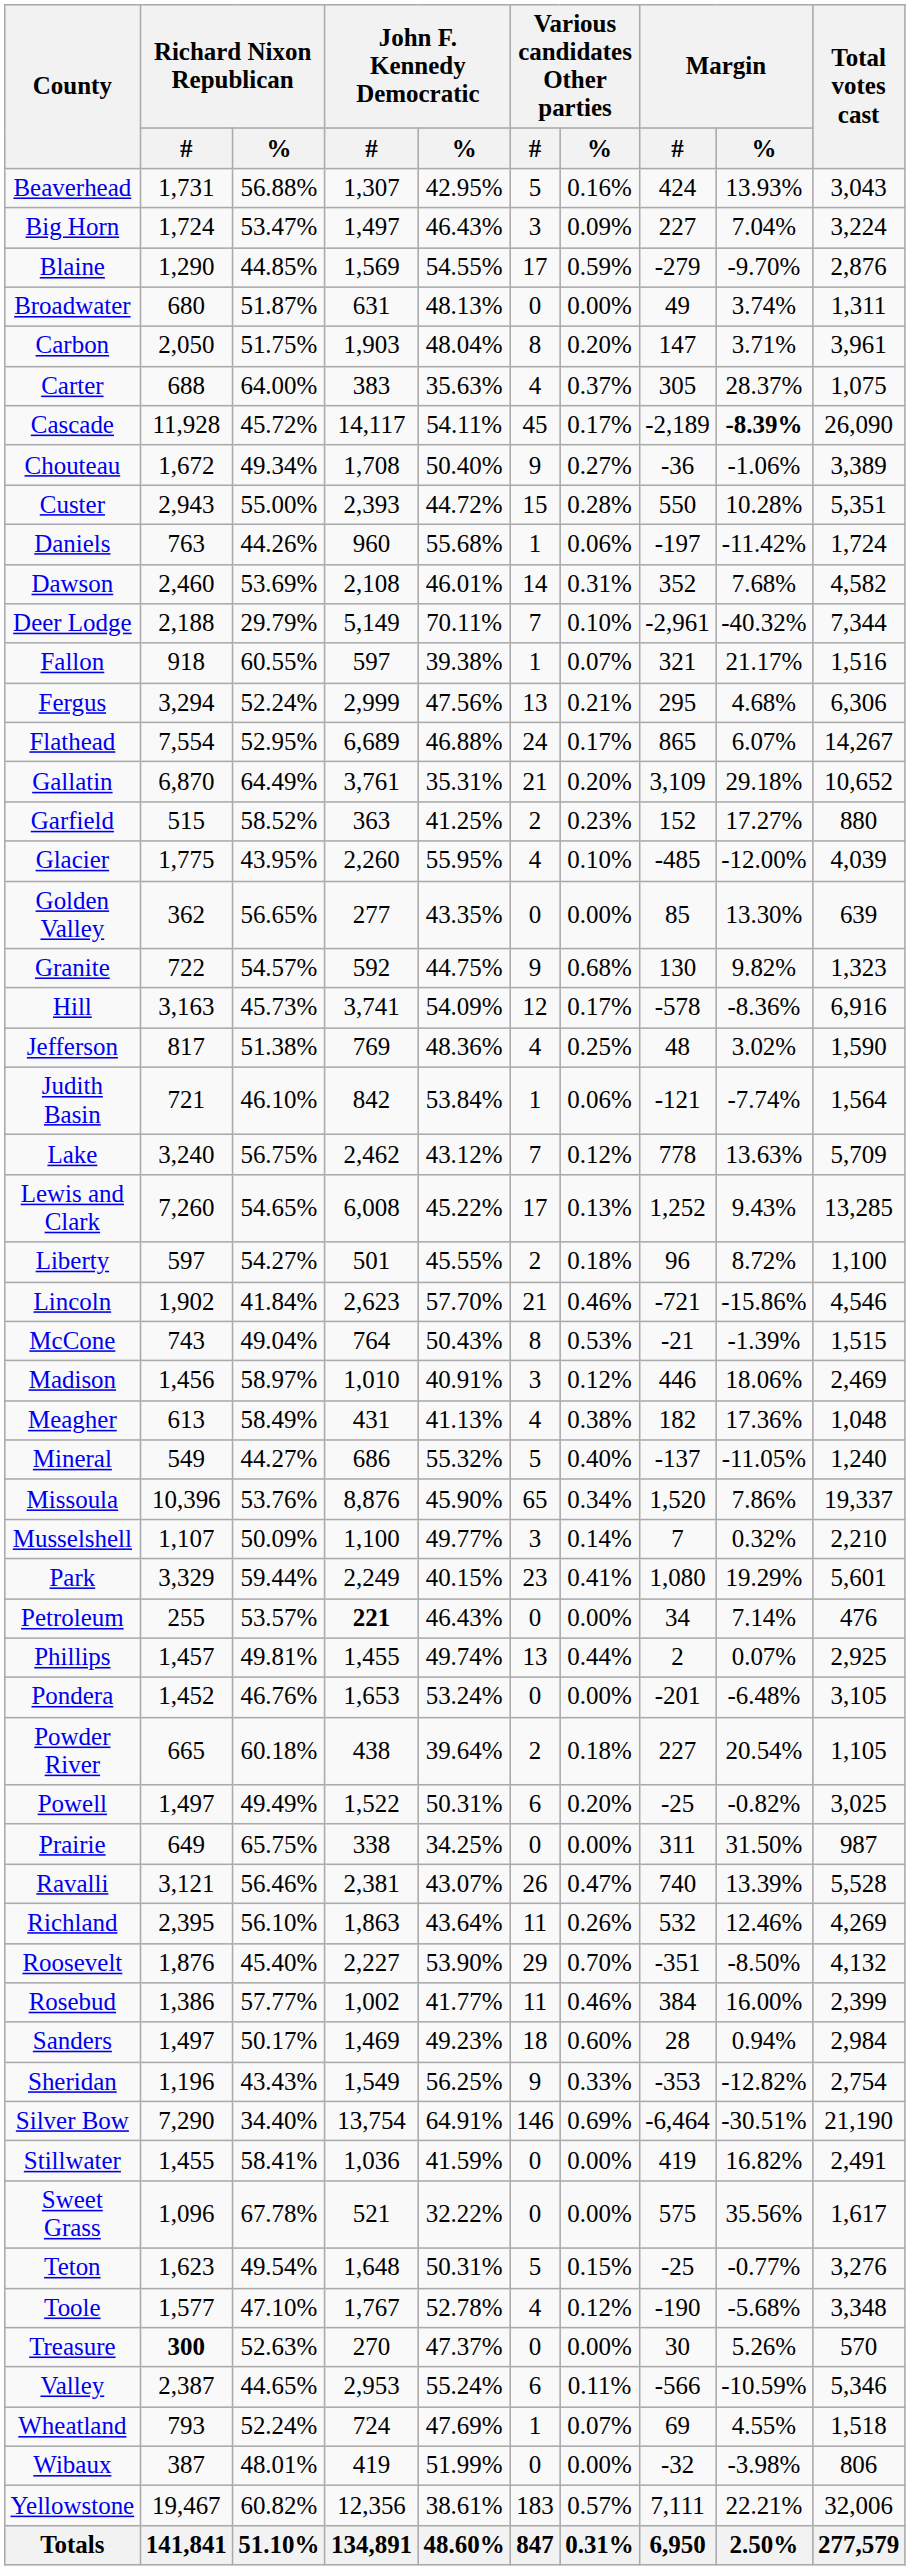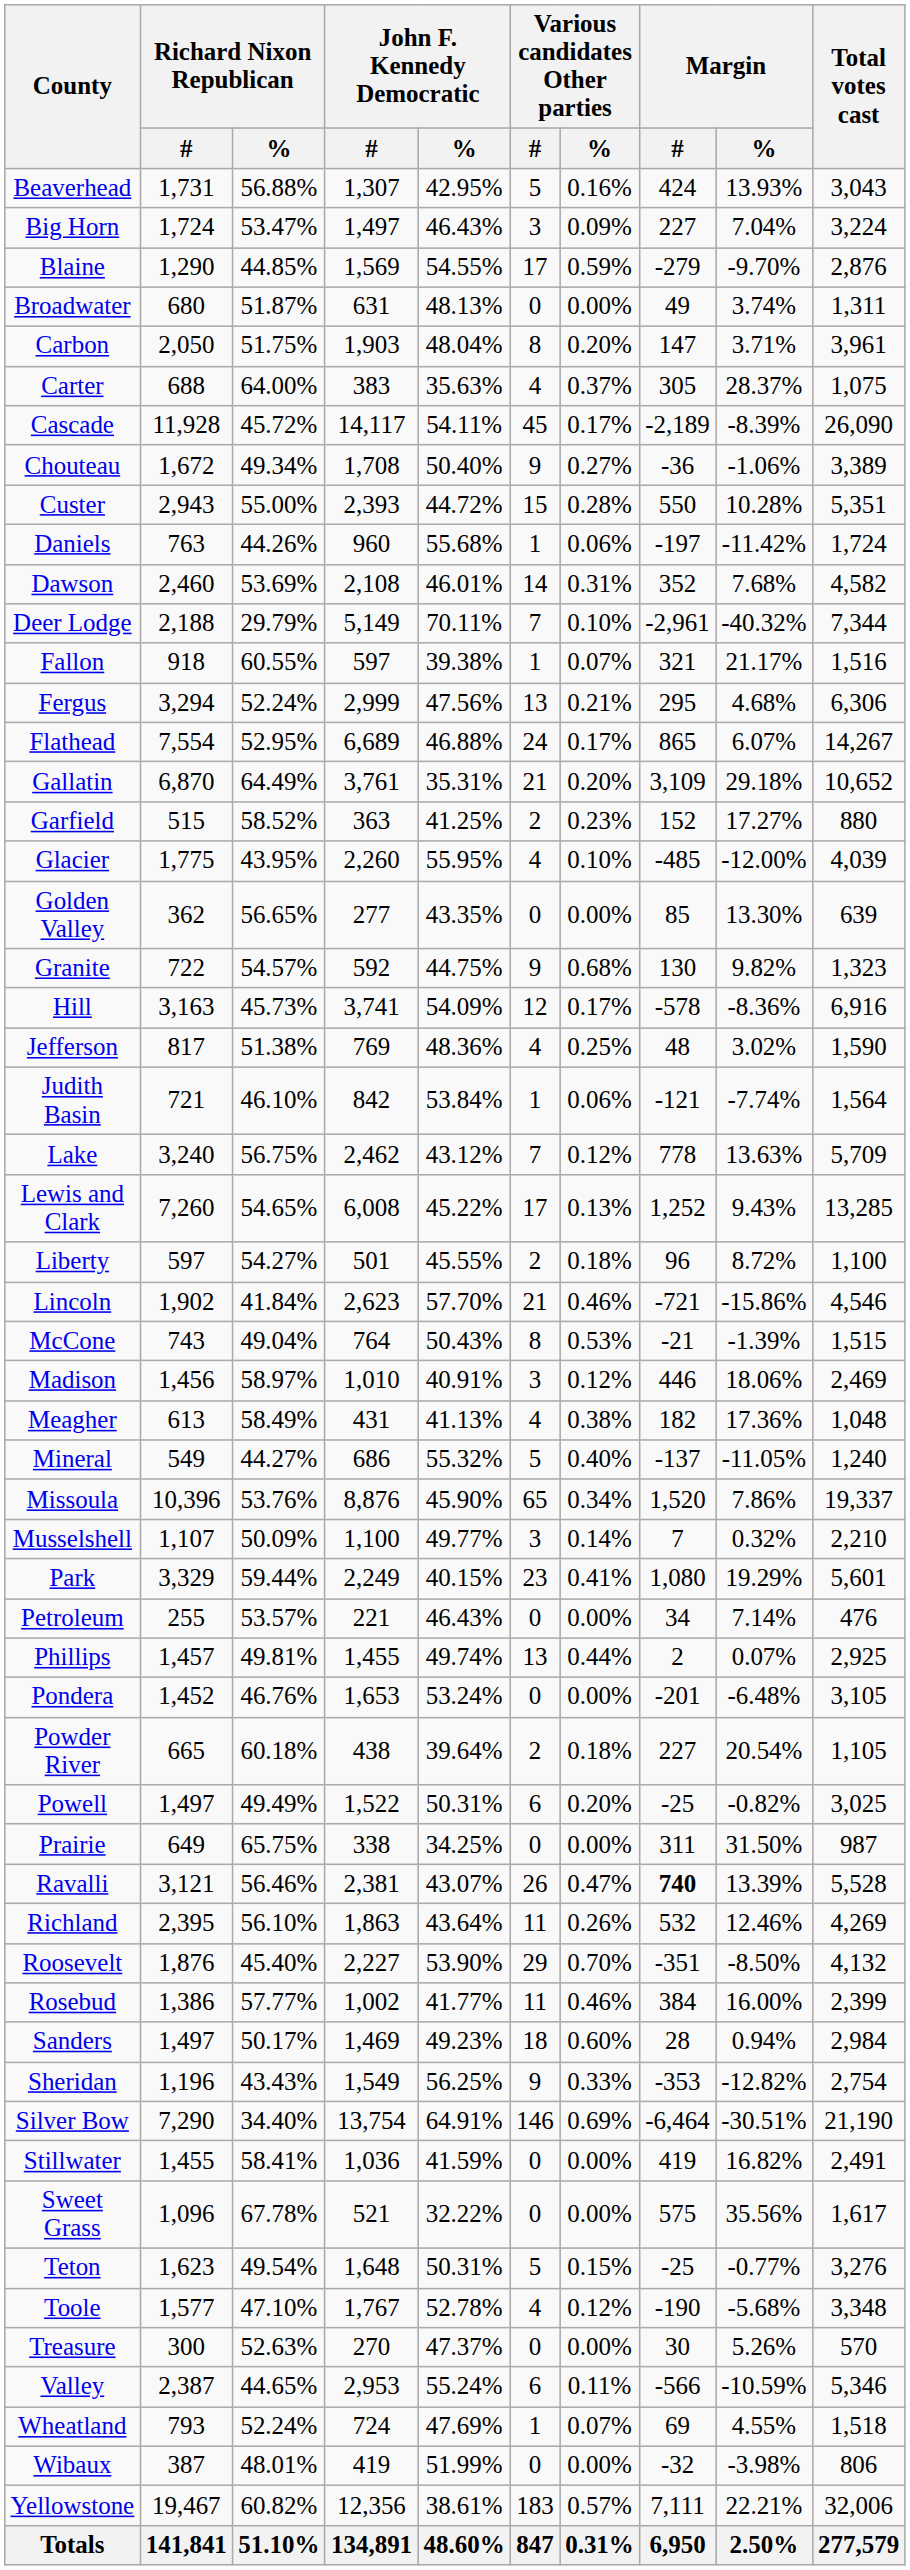(764, 425) bold -> (764, 425) normal
(372, 1617) bold -> (372, 1617) normal
(678, 1883) normal -> (678, 1883) bold
(186, 2346) bold -> (186, 2346) normal
